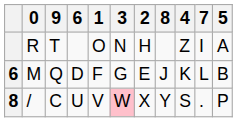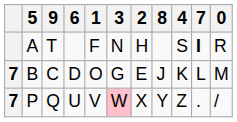columns swapped: (223, 18) <-> (34, 18)
(99, 46) O -> (94, 46) F
(185, 46) Z -> (182, 46) S
(201, 46) normal -> (199, 46) bold
(14, 74) 6 -> (14, 74) 7
(56, 74) Q -> (53, 74) C
(97, 74) F -> (96, 74) O
(14, 102) 8 -> (14, 102) 7
(56, 102) C -> (53, 102) Q
(185, 102) S -> (182, 102) Z
